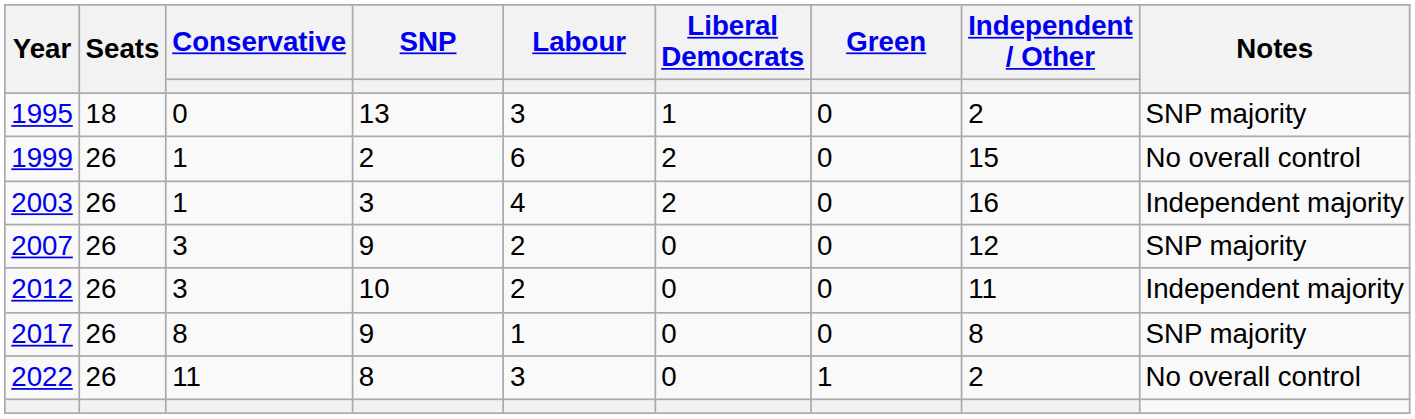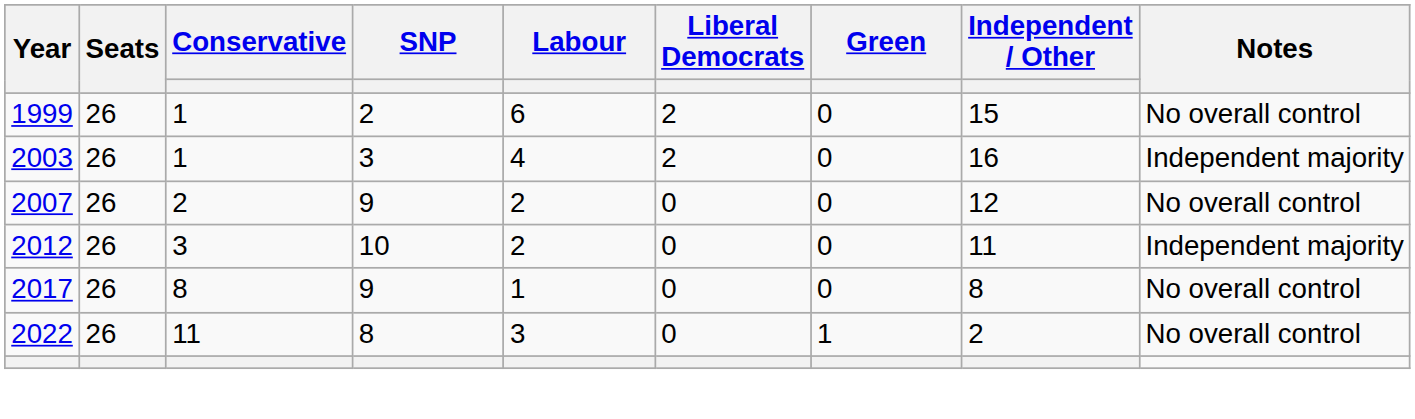- row: (42, 114)
(180, 245) 3 -> (180, 202) 2
(1226, 245) SNP majority -> (1253, 202) No overall control
(1226, 333) SNP majority -> (1253, 289) No overall control
